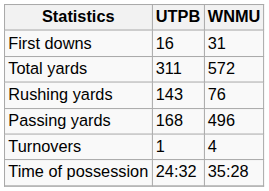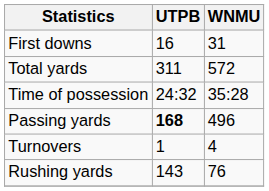rows swapped: (60, 95) <-> (78, 172)
(169, 120) normal -> (169, 120) bold
